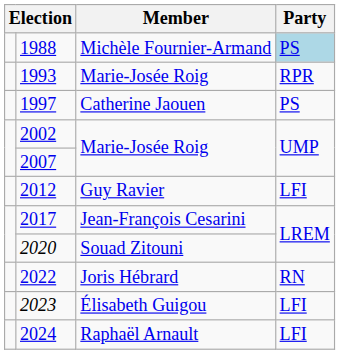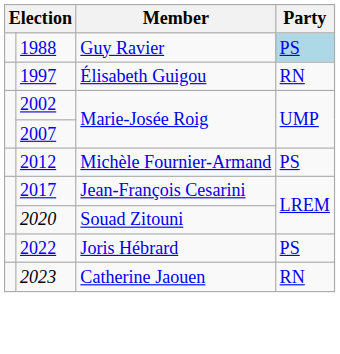(176, 47) Michèle Fournier-Armand -> (122, 47) Guy Ravier
- row: (38, 76)
(143, 104) Catherine Jaouen -> (143, 76) Élisabeth Guigou
(290, 104) PS -> (292, 76) RN
(122, 190) Guy Ravier -> (176, 162) Michèle Fournier-Armand
(293, 190) LFI -> (290, 162) PS
(292, 276) RN -> (290, 248) PS
(143, 305) Élisabeth Guigou -> (143, 276) Catherine Jaouen
(293, 305) LFI -> (292, 276) RN
- row: (38, 334)
